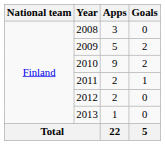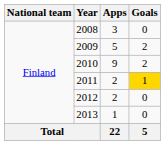(145, 81) no background -> (145, 81) gold background
